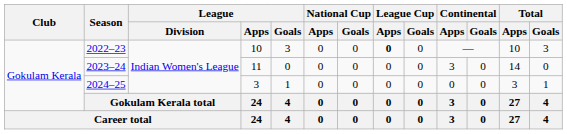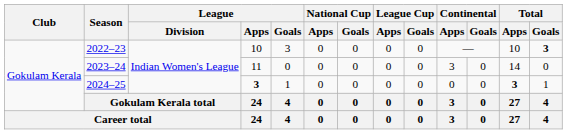(389, 48) bold -> (389, 48) normal
(546, 48) normal -> (546, 48) bold
(256, 84) normal -> (256, 84) bold
(514, 84) normal -> (514, 84) bold
